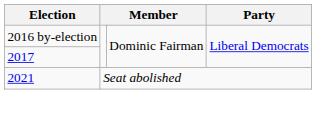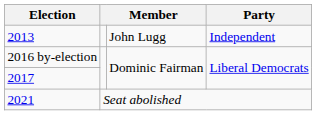+ row: (21, 36)
